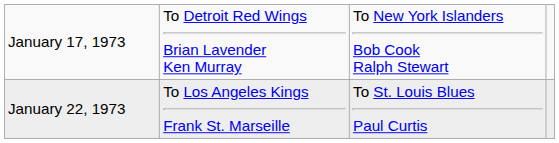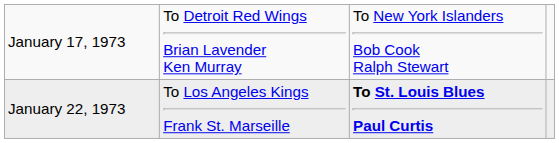(448, 109) normal -> (448, 109) bold
